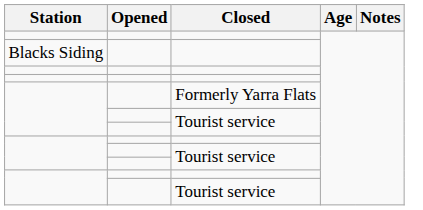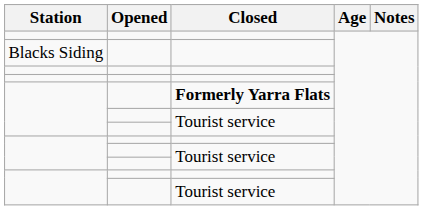(246, 95) normal -> (253, 95) bold
